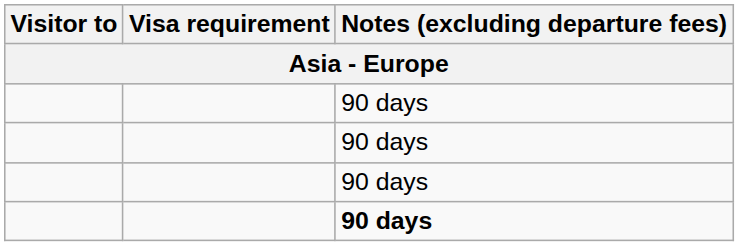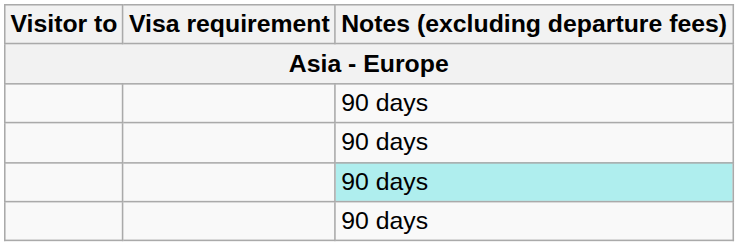(385, 181) no background -> (385, 181) paleturquoise background
(387, 220) bold -> (385, 220) normal
